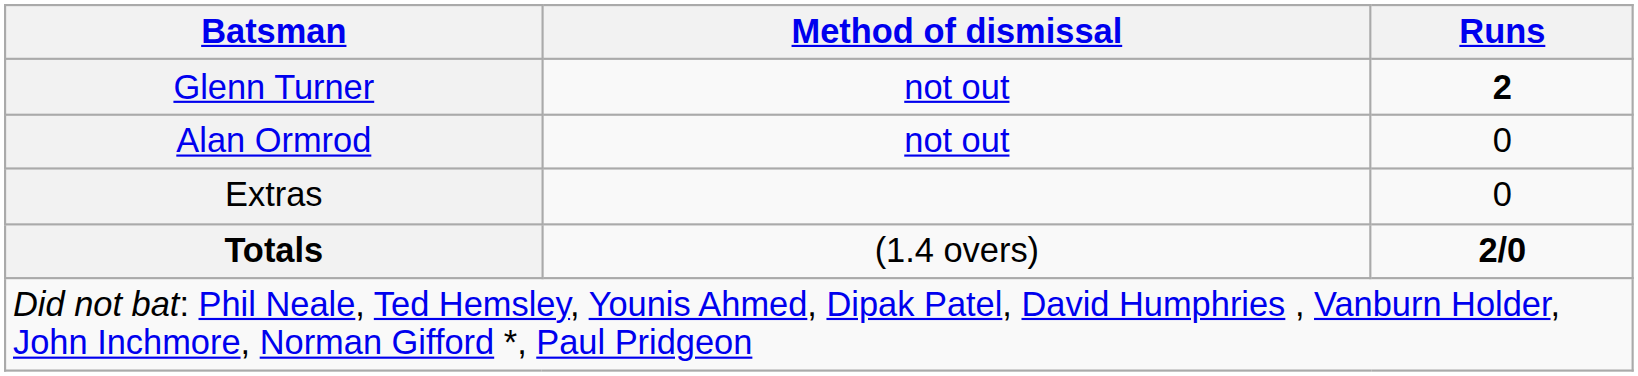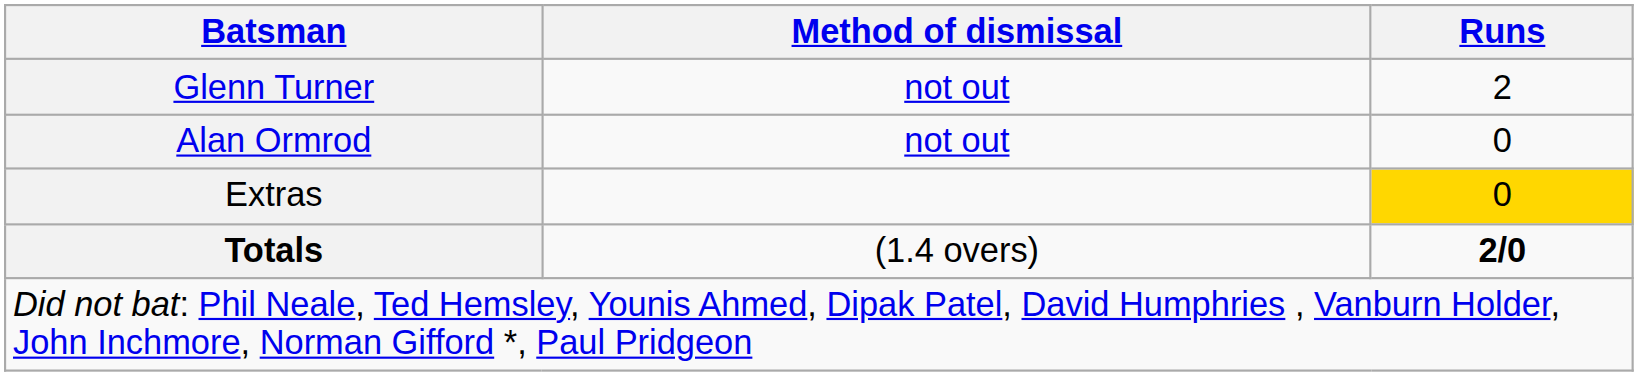(1502, 86) bold -> (1502, 86) normal
(1502, 195) no background -> (1502, 195) gold background
